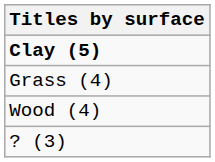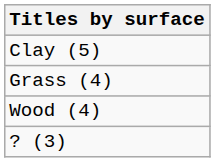(55, 50) bold -> (55, 50) normal
